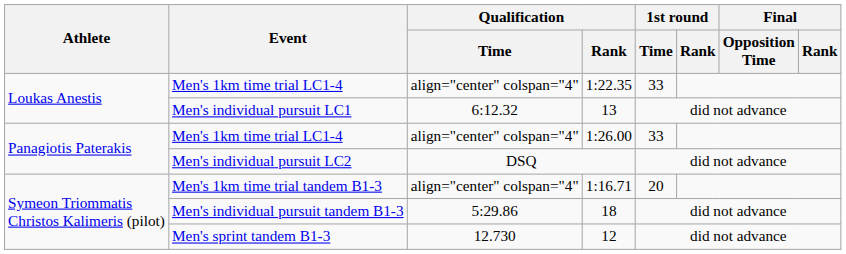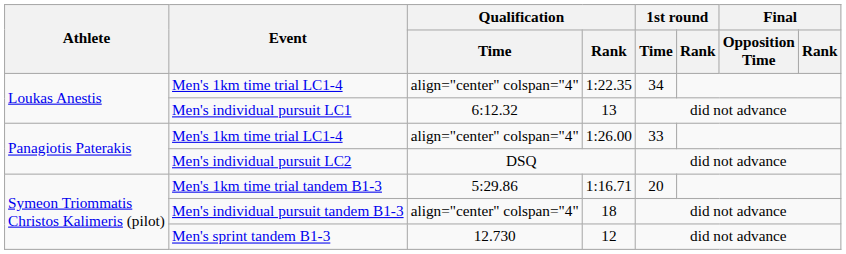(656, 85) 33 -> (656, 85) 34
(495, 186) align="center" colspan="4" -> (495, 186) 5:29.86
(495, 211) 5:29.86 -> (495, 211) align="center" colspan="4"
